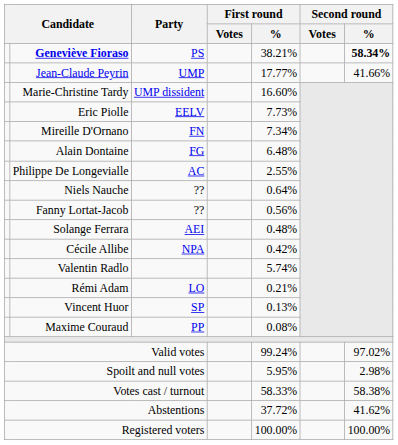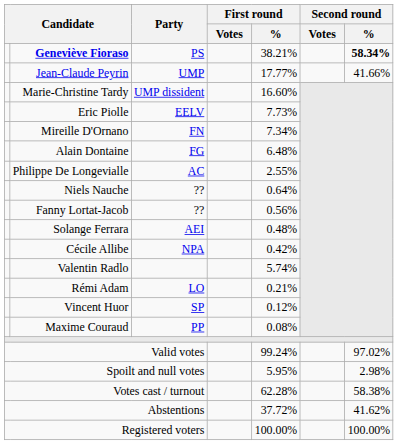(282, 307) 0.13% -> (282, 307) 0.12%
(279, 391) 58.33% -> (279, 391) 62.28%
